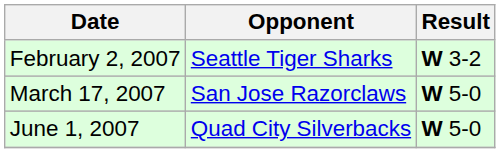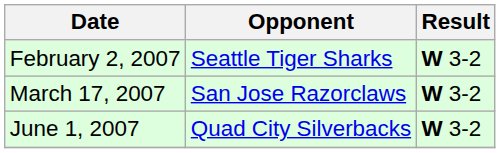(451, 93) W 5-0 -> (451, 93) W 3-2
(451, 128) W 5-0 -> (451, 128) W 3-2
